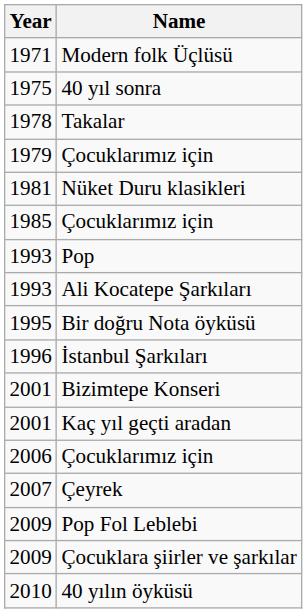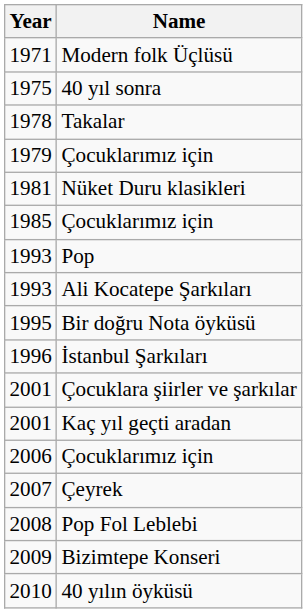(141, 389) Bizimtepe Konseri -> (179, 389) Çocuklara şiirler ve şarkılar
(31, 523) 2009 -> (31, 523) 2008
(179, 557) Çocuklara şiirler ve şarkılar -> (141, 557) Bizimtepe Konseri
